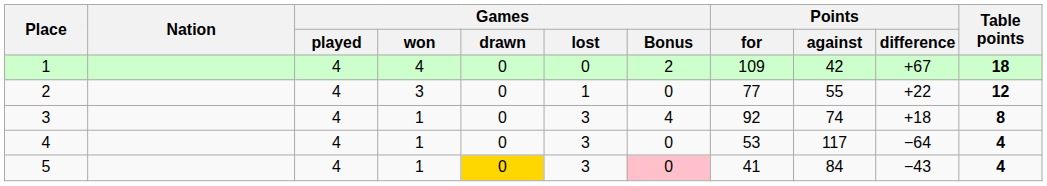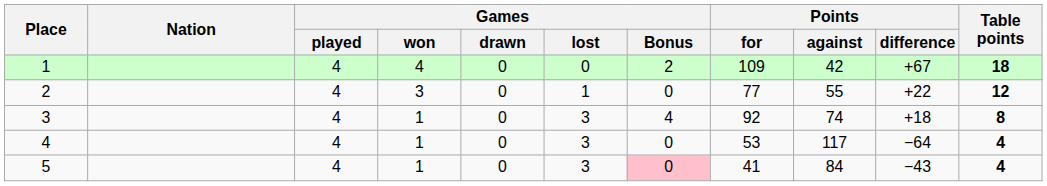(503, 167) gold background -> (503, 167) no background
